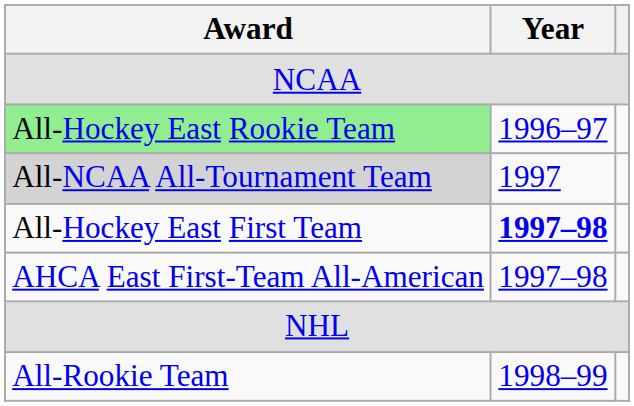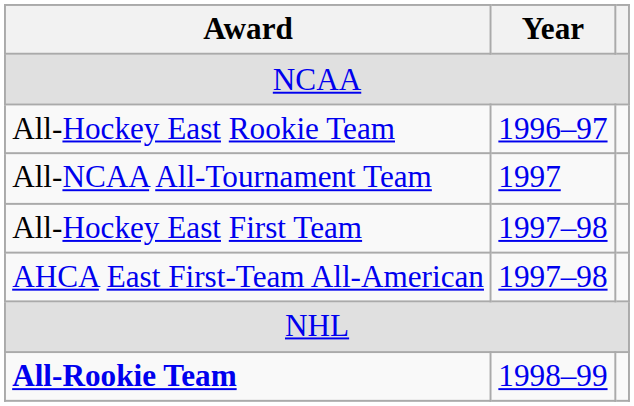(204, 128) lightgreen background -> (204, 128) no background
(222, 177) lightgrey background -> (222, 177) no background
(553, 227) bold -> (553, 227) normal
(120, 375) normal -> (124, 375) bold
